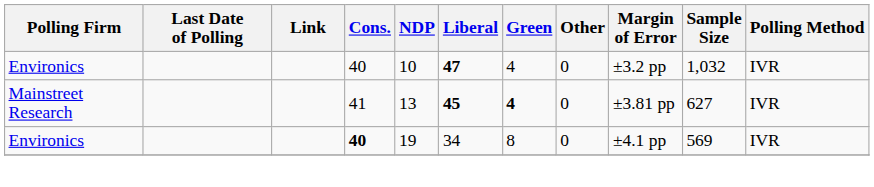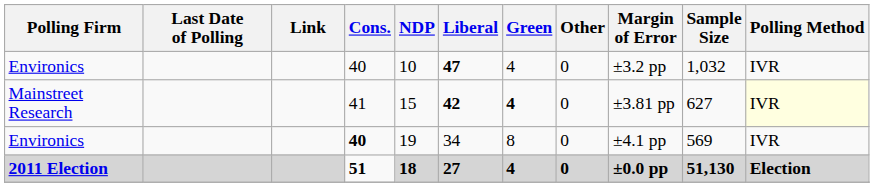(408, 103) 13 -> (408, 103) 15
(452, 103) 45 -> (452, 103) 42
(765, 103) no background -> (765, 103) lightyellow background
+ row: (58, 168)
